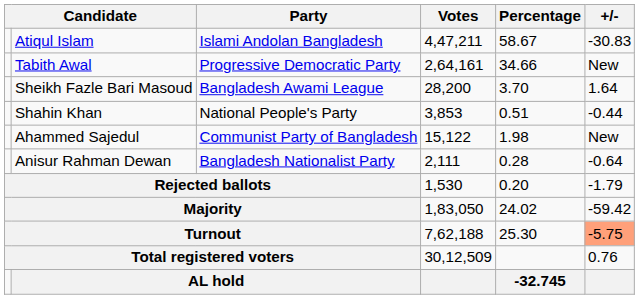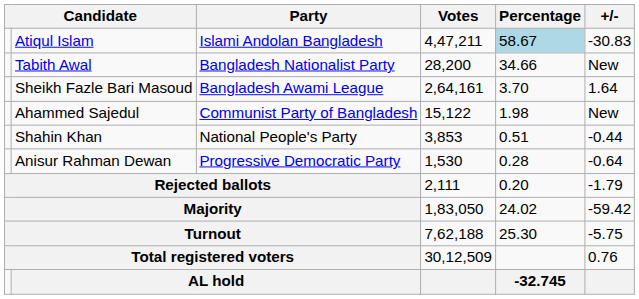(518, 40) no background -> (518, 40) lightblue background
(300, 64) Progressive Democratic Party -> (297, 64) Bangladesh Nationalist Party
(454, 64) 2,64,161 -> (448, 64) 28,200
(448, 88) 28,200 -> (454, 88) 2,64,161
rows swapped: (77, 137) <-> (59, 112)
(297, 161) Bangladesh Nationalist Party -> (300, 161) Progressive Democratic Party
(442, 161) 2,111 -> (443, 161) 1,530
(443, 185) 1,530 -> (442, 185) 2,111
(605, 233) lightsalmon background -> (605, 233) no background
